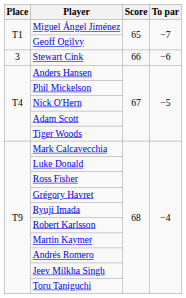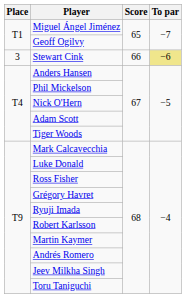(165, 57) no background -> (165, 57) khaki background
